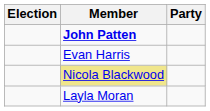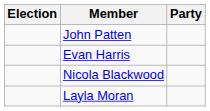(100, 34) bold -> (97, 34) normal
(114, 75) khaki background -> (114, 75) no background
